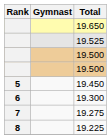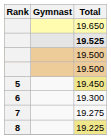(90, 41) normal -> (90, 41) bold
(90, 84) no background -> (90, 84) khaki background
(90, 127) no background -> (90, 127) khaki background
